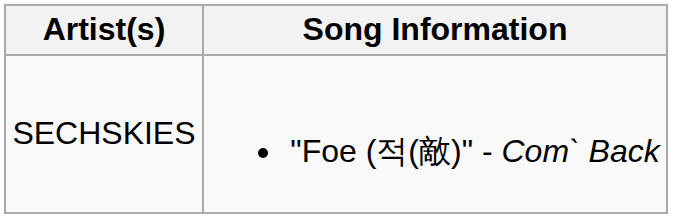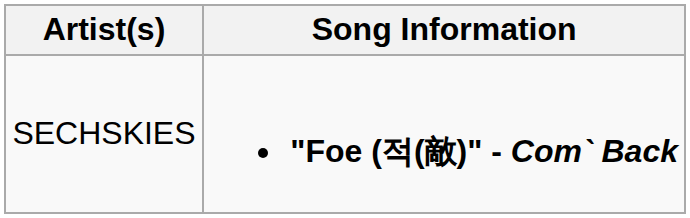(435, 152) normal -> (444, 152) bold
